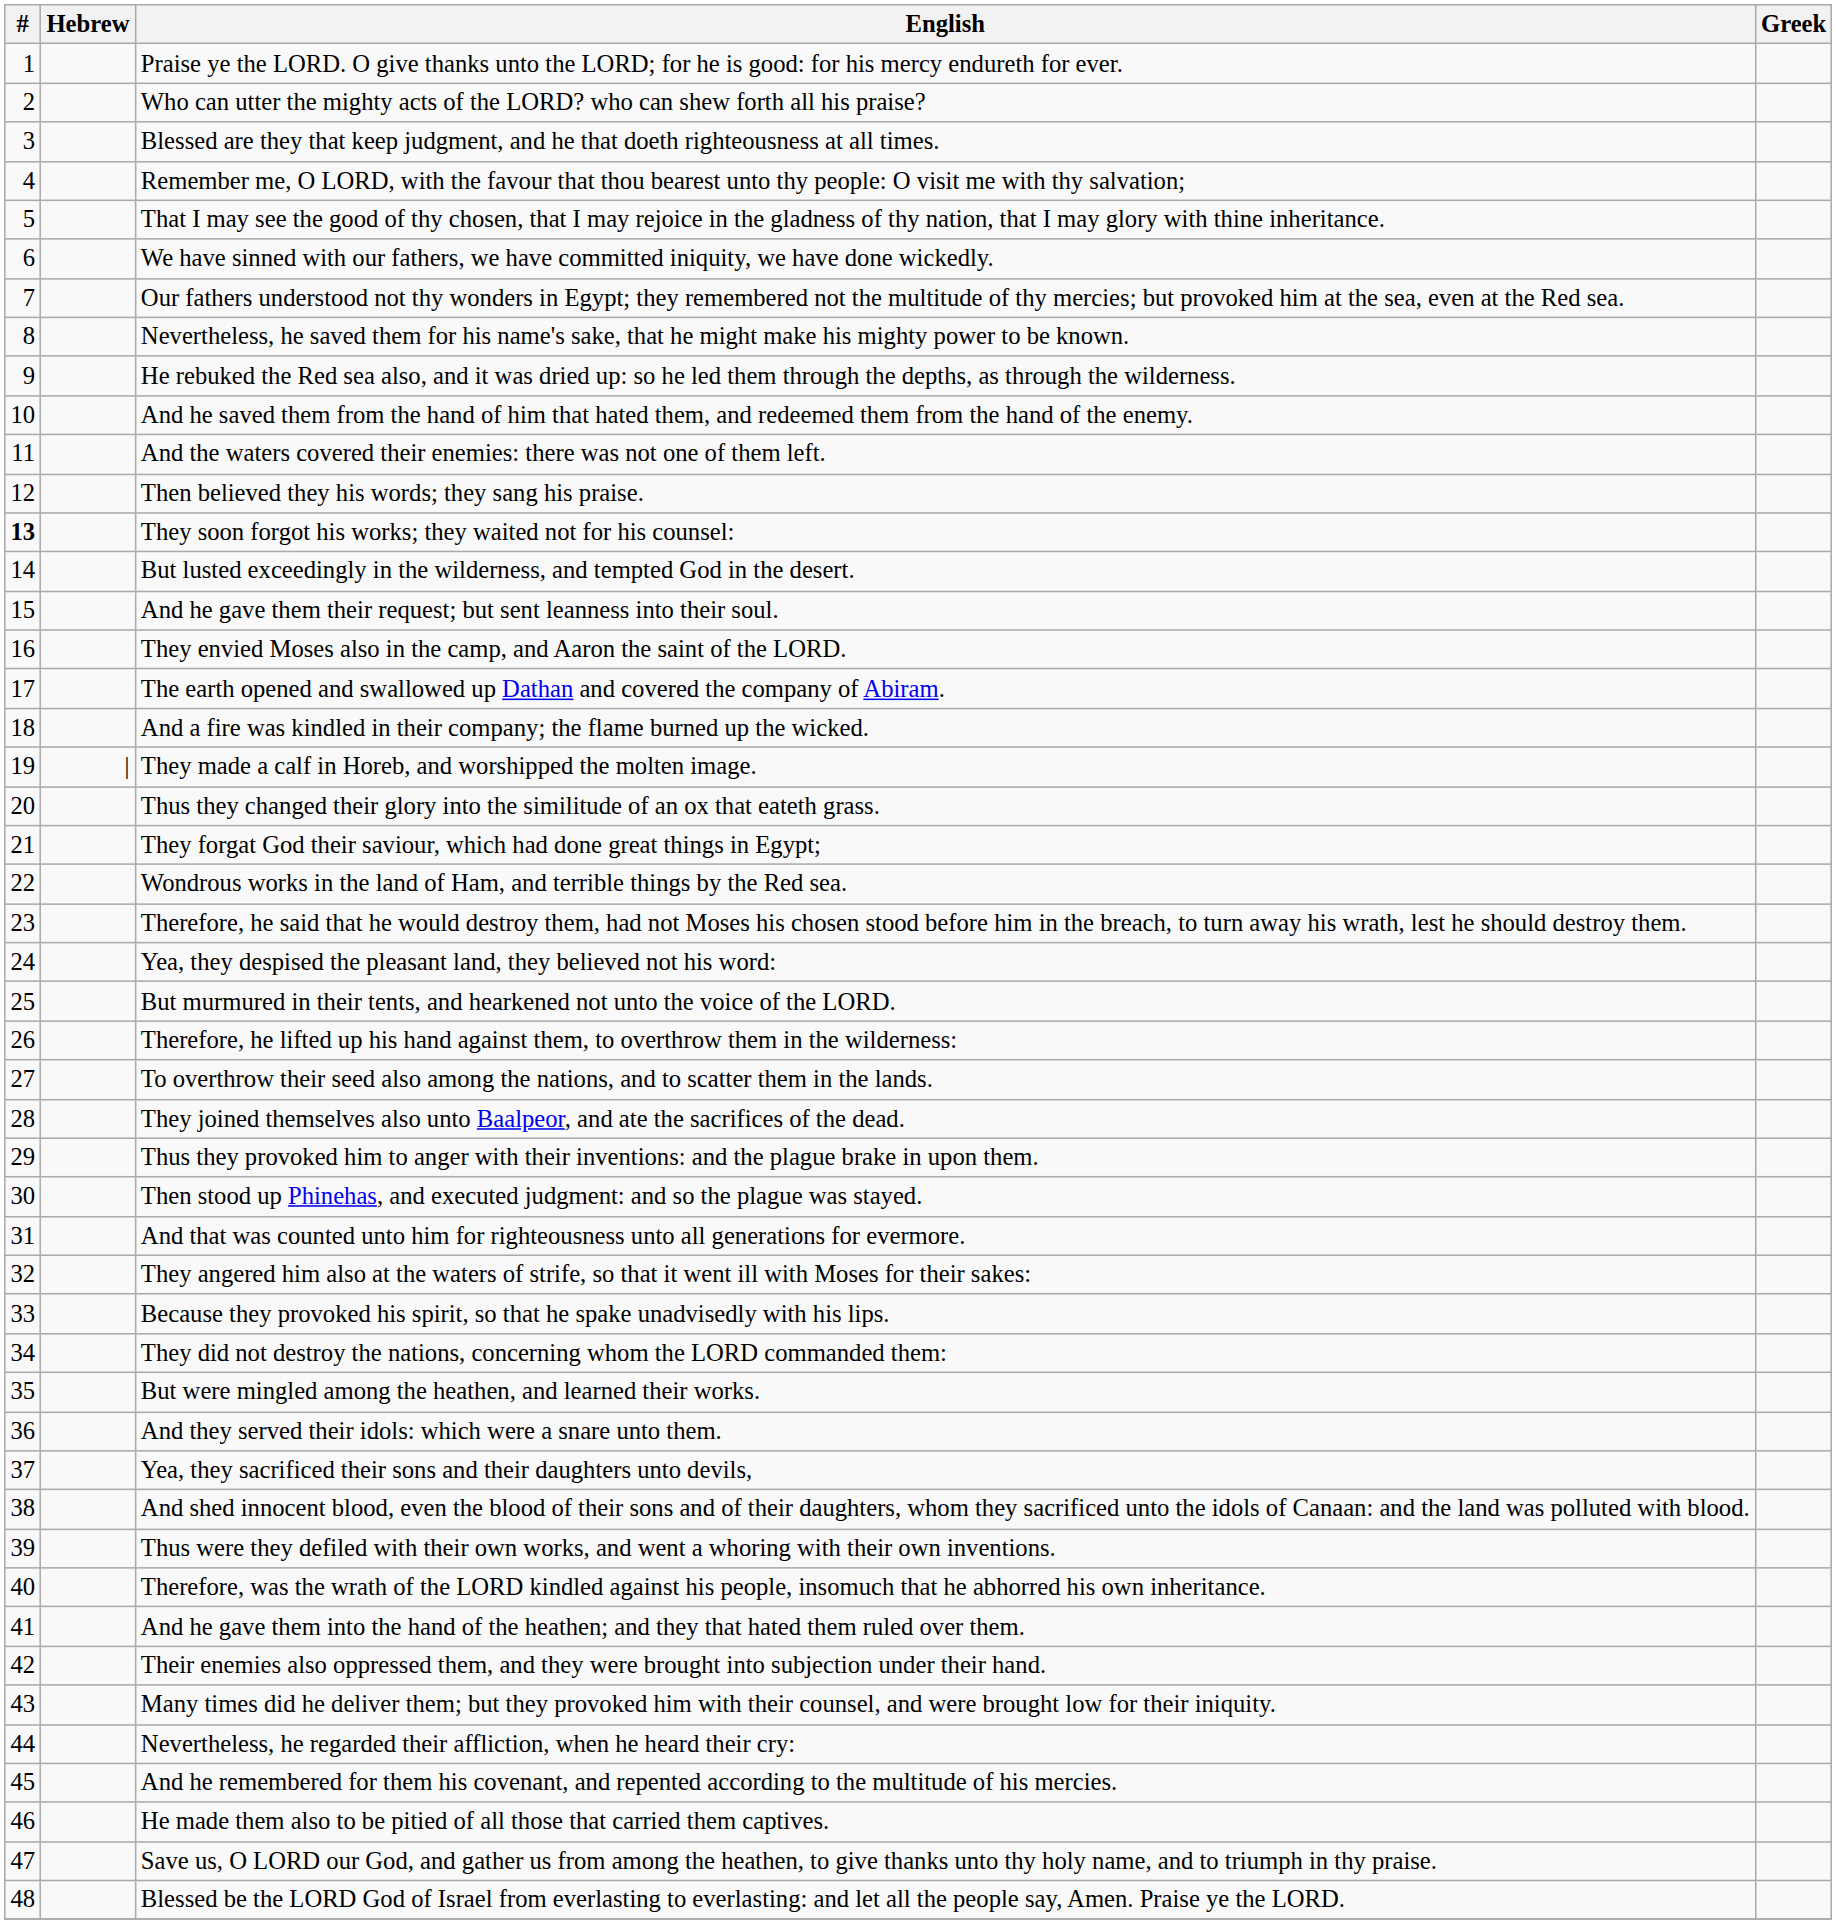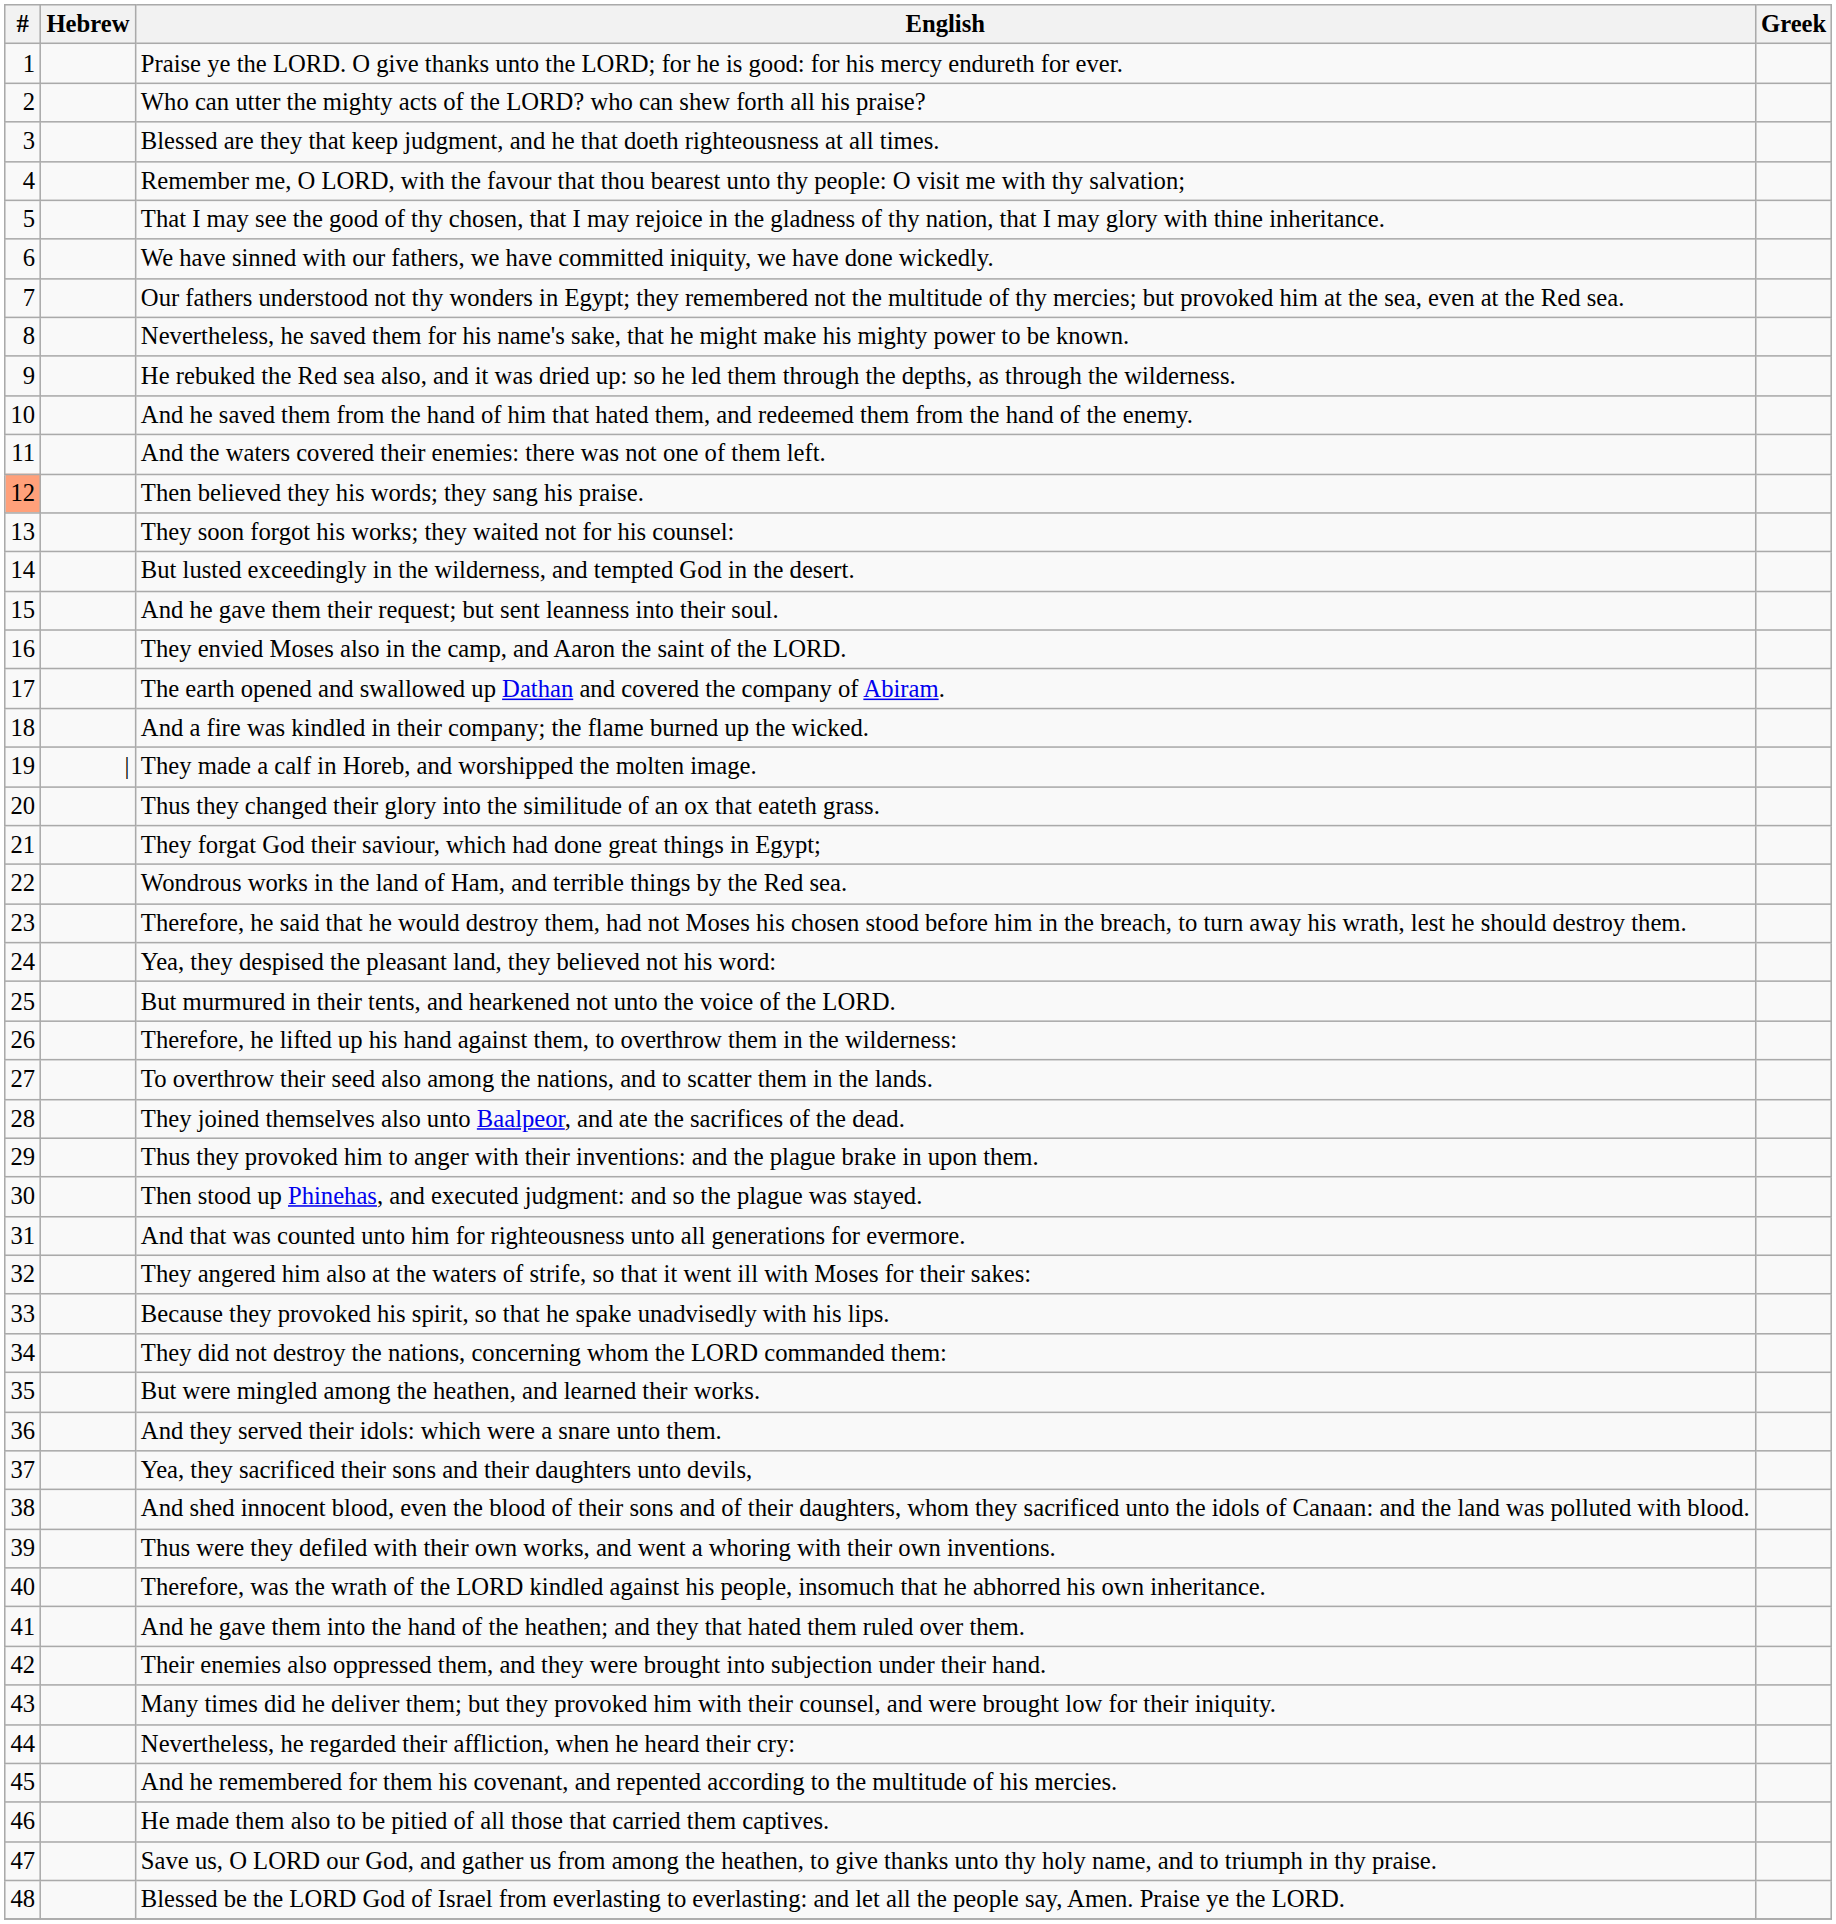(23, 492) no background -> (23, 492) lightsalmon background
(23, 532) bold -> (23, 532) normal
